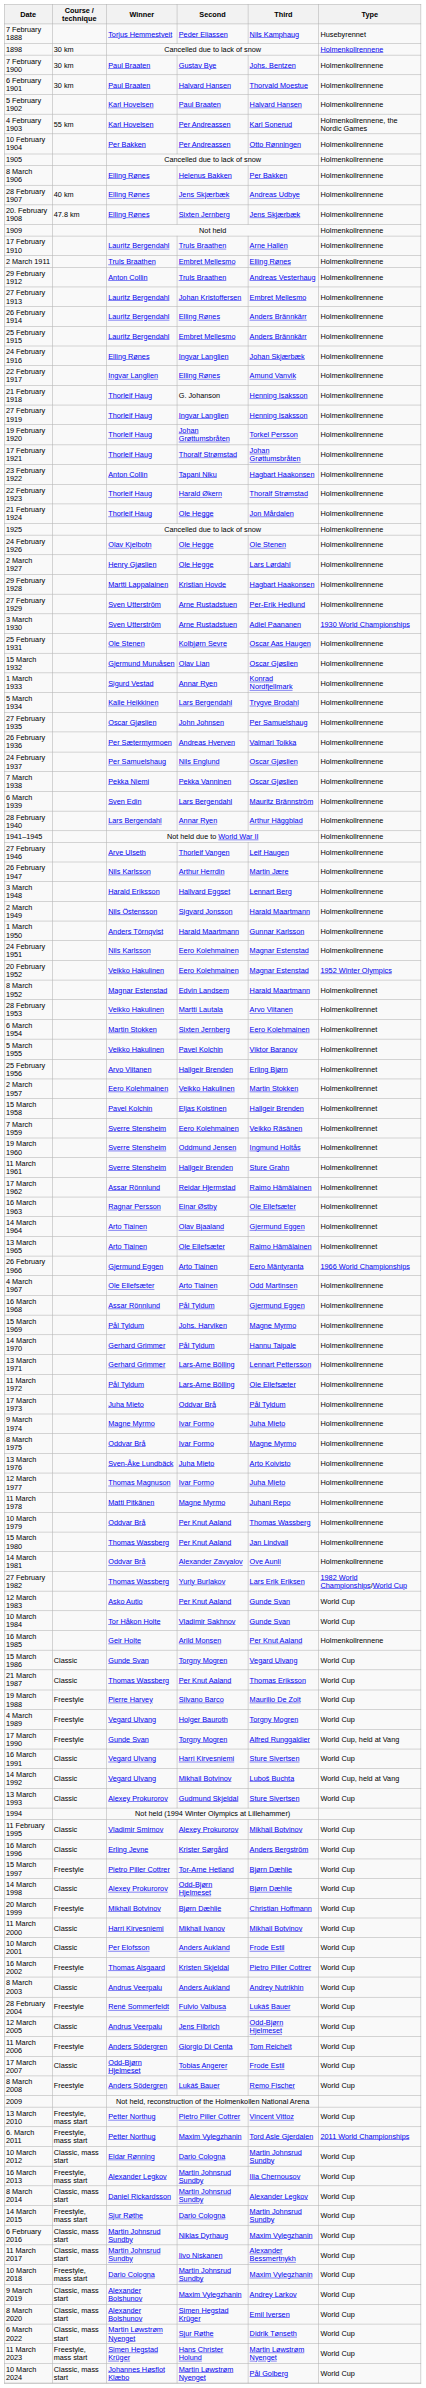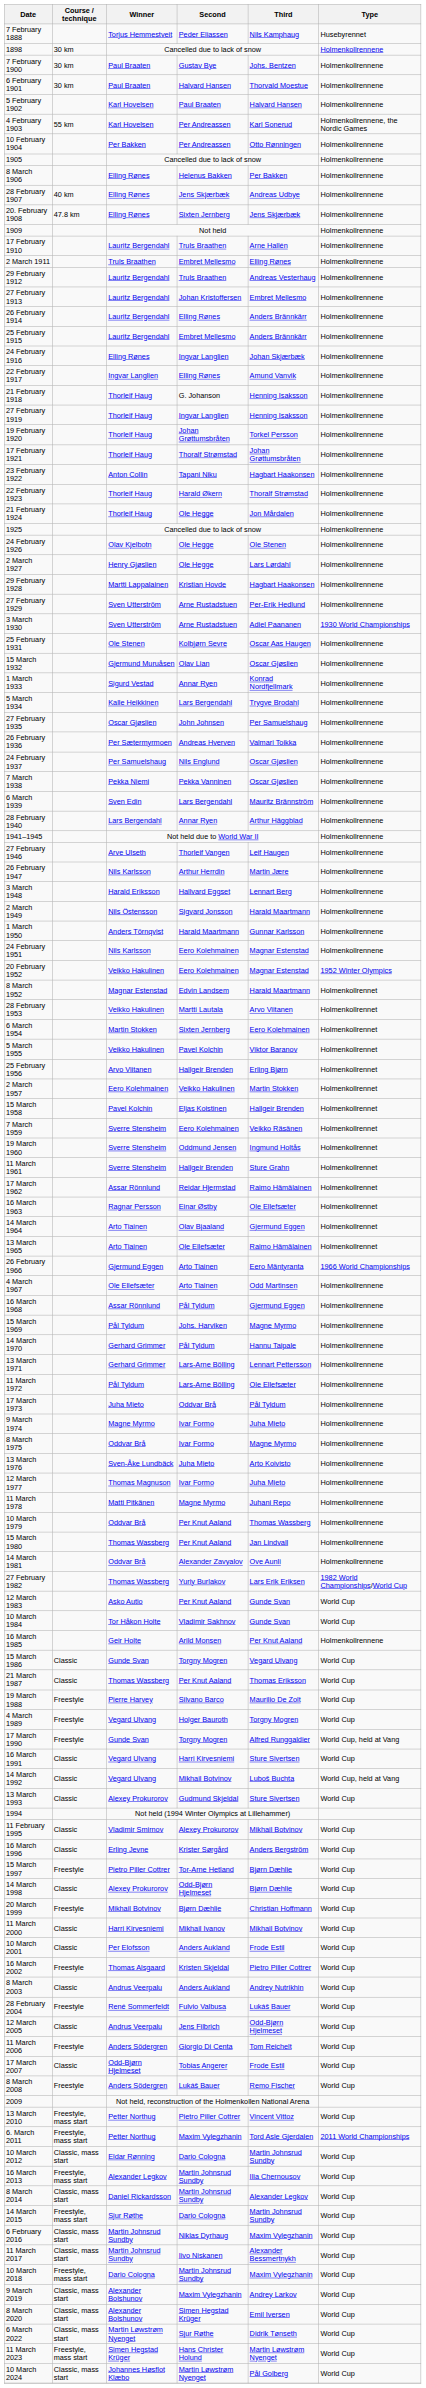(128, 277) Anton Collin -> (139, 277) Lauritz Bergendahl
